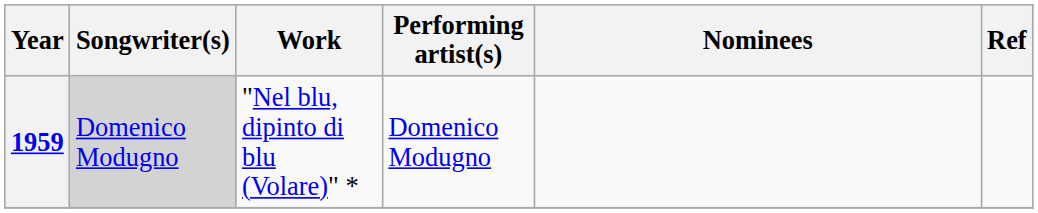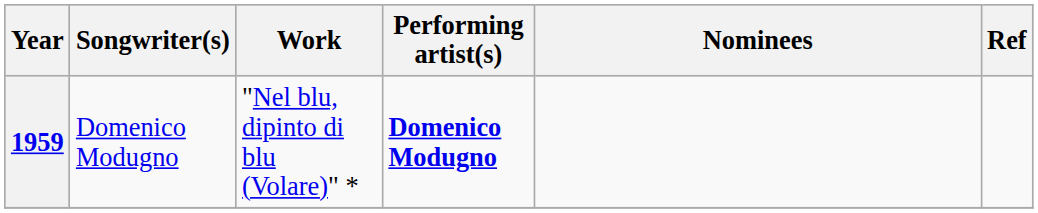(131, 141) lightgrey background -> (131, 141) no background
(443, 141) normal -> (445, 141) bold
